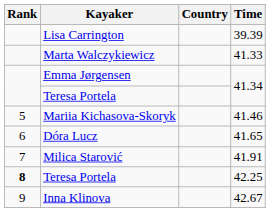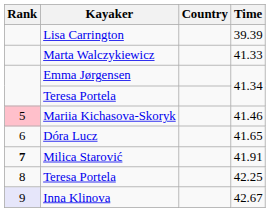(22, 116) no background -> (22, 116) pink background
(22, 156) normal -> (22, 156) bold
(22, 177) bold -> (22, 177) normal
(22, 197) no background -> (22, 197) lavender background
